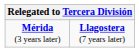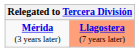(102, 33) no background -> (102, 33) lightsalmon background
